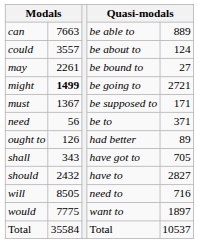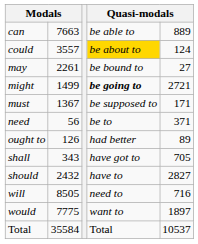(115, 49) no background -> (115, 49) gold background
(68, 85) bold -> (68, 85) normal
(115, 85) normal -> (115, 85) bold
